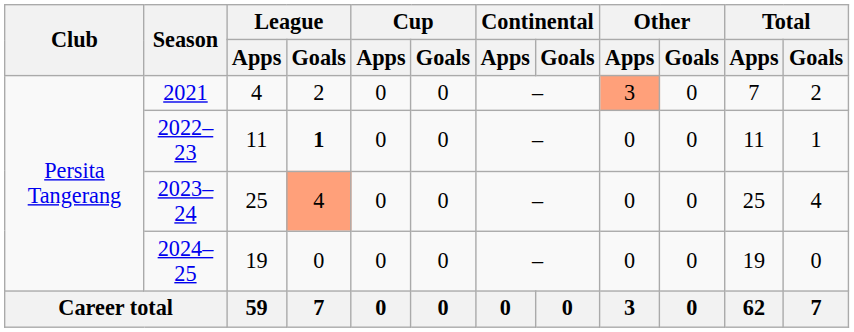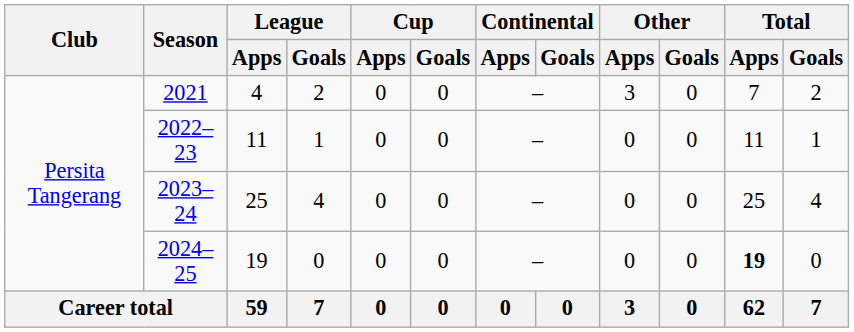(630, 92) lightsalmon background -> (630, 92) no background
(319, 140) bold -> (319, 140) normal
(319, 200) lightsalmon background -> (319, 200) no background
(754, 261) normal -> (754, 261) bold
